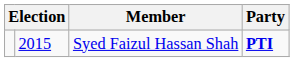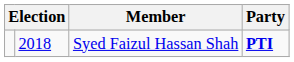(35, 43) 2015 -> (35, 43) 2018
